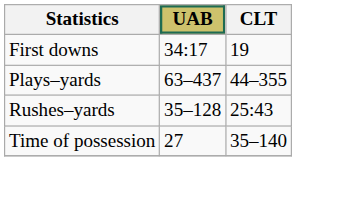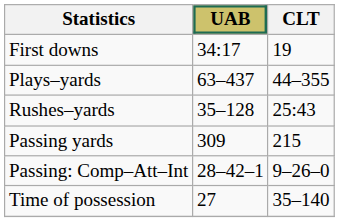+ row: (61, 140)
+ row: (99, 170)
